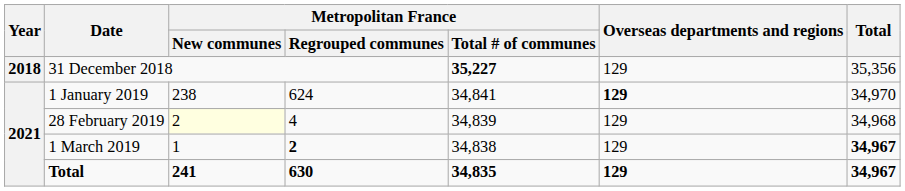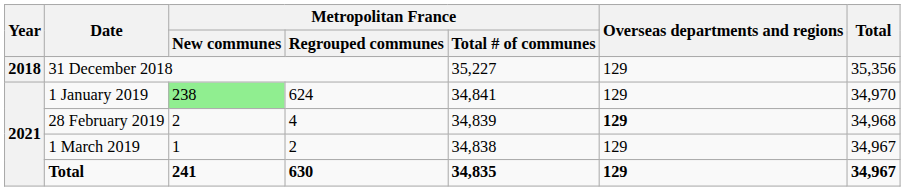(474, 69) bold -> (474, 69) normal
(184, 95) no background -> (184, 95) lightgreen background
(615, 95) bold -> (615, 95) normal
(176, 120) lightyellow background -> (176, 120) no background
(615, 120) normal -> (615, 120) bold
(293, 146) bold -> (293, 146) normal
(873, 146) bold -> (873, 146) normal
